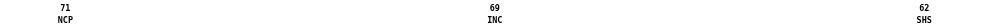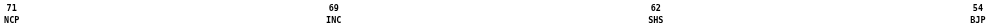+ column: (978, 8)
